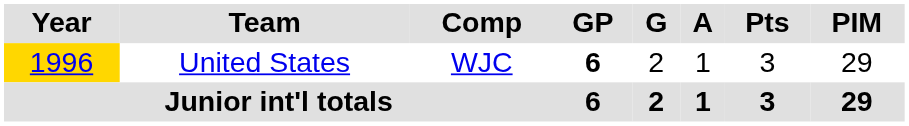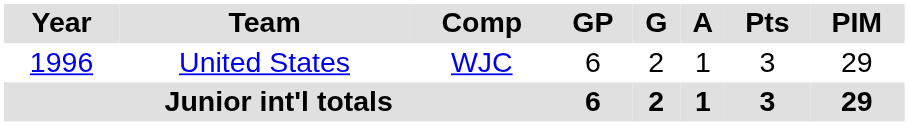(62, 62) gold background -> (62, 62) no background
(593, 62) bold -> (593, 62) normal
